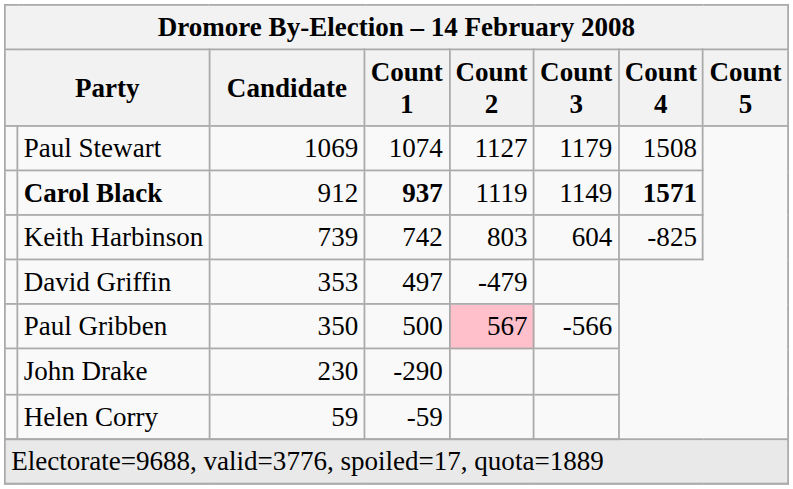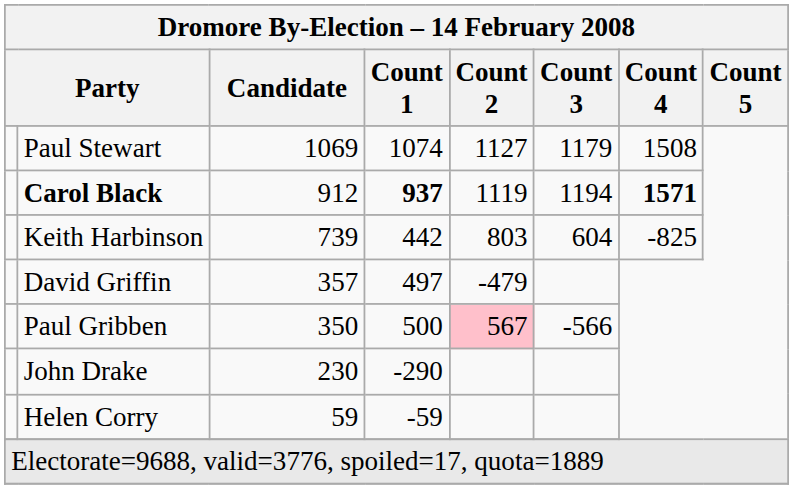(586, 192) 1149 -> (586, 192) 1194
(423, 237) 742 -> (423, 237) 442
(338, 282) 353 -> (338, 282) 357
